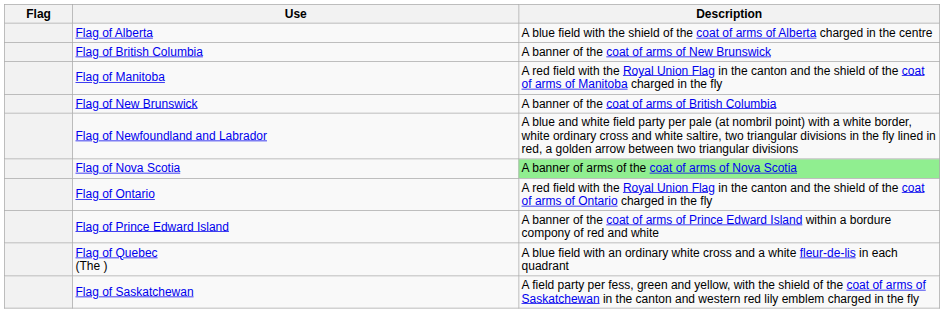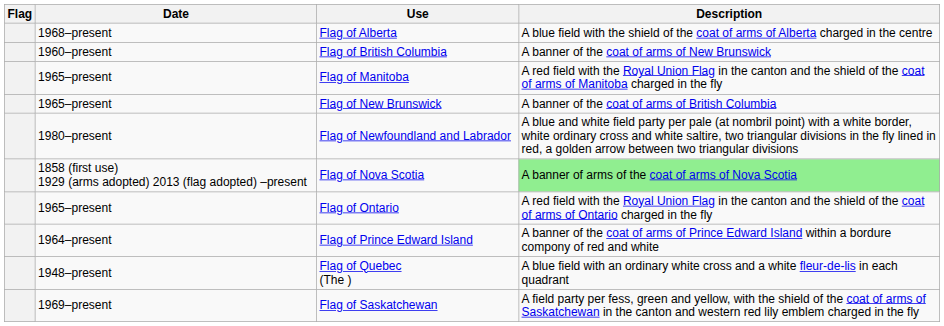+ column: (176, 14)
